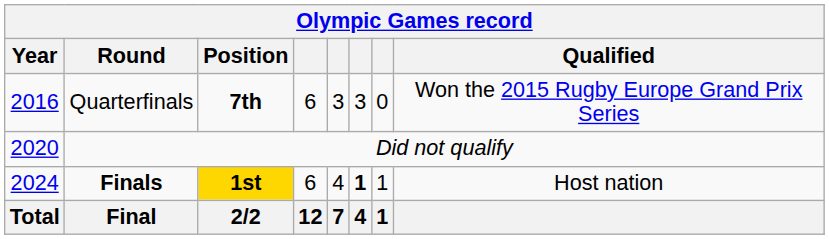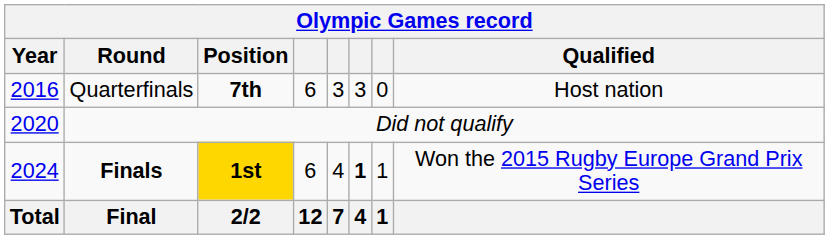(609, 102) Won the 2015 Rugby Europe Grand Prix Series -> (609, 90) Host nation
(609, 182) Host nation -> (609, 170) Won the 2015 Rugby Europe Grand Prix Series
